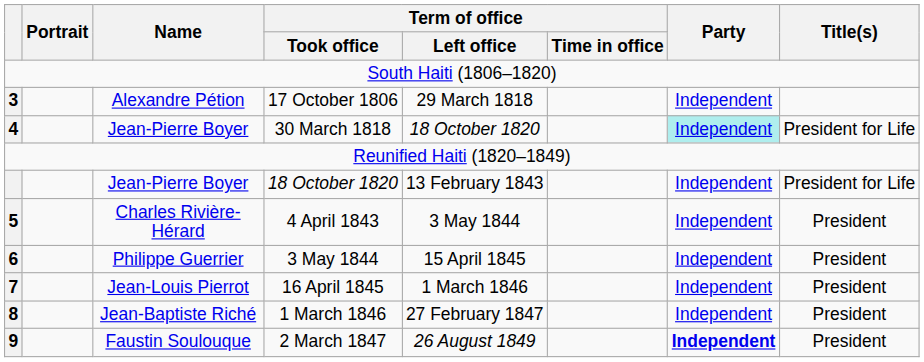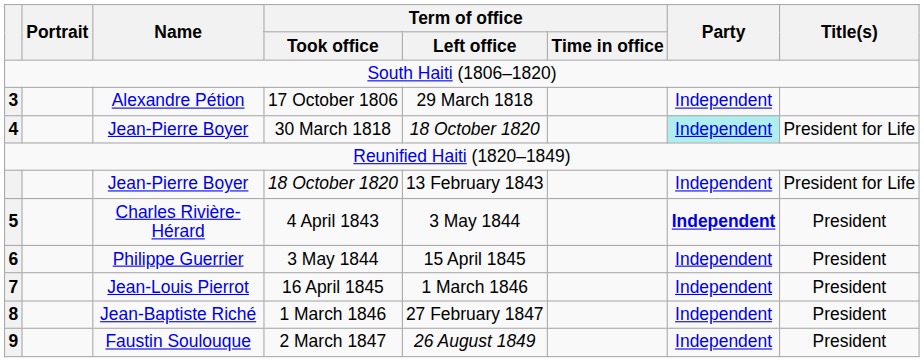(724, 221) normal -> (724, 221) bold
(724, 342) bold -> (724, 342) normal
